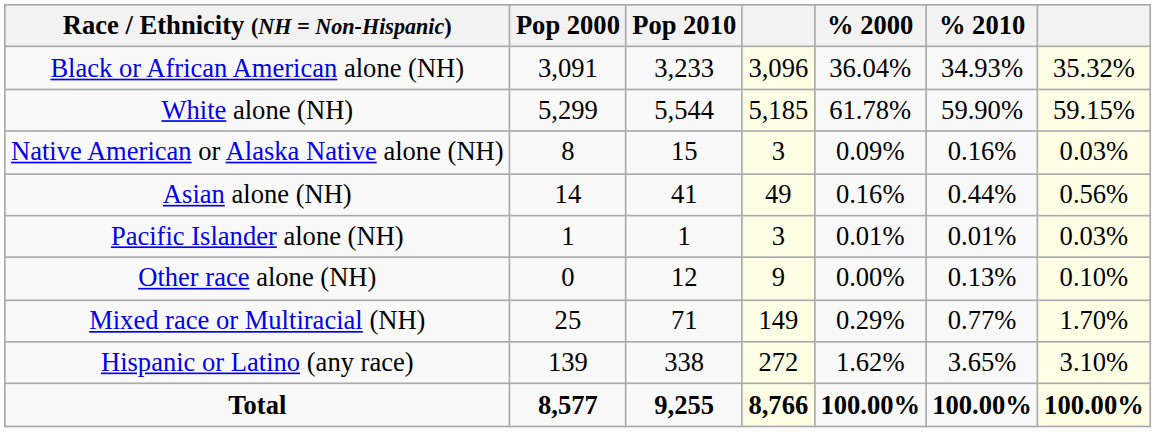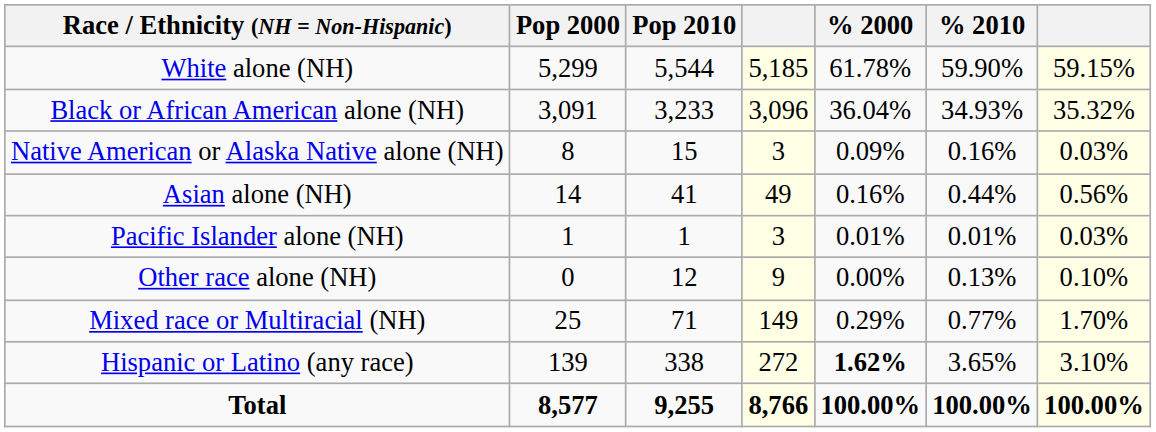rows swapped: (257, 109) <-> (257, 67)
(870, 362) normal -> (870, 362) bold
